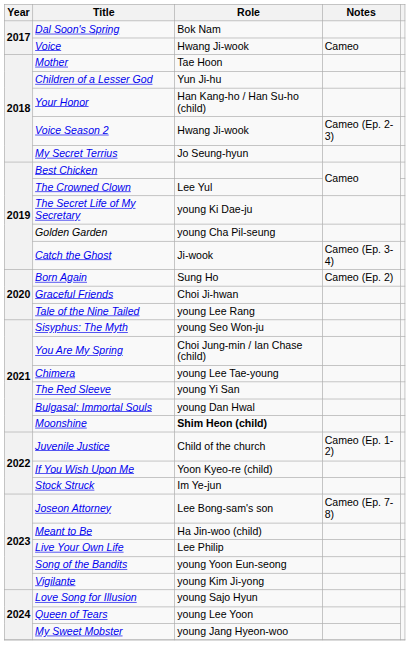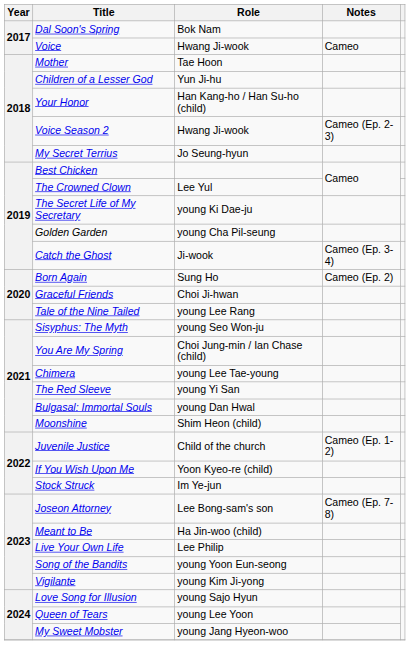(222, 423) bold -> (219, 423) normal
